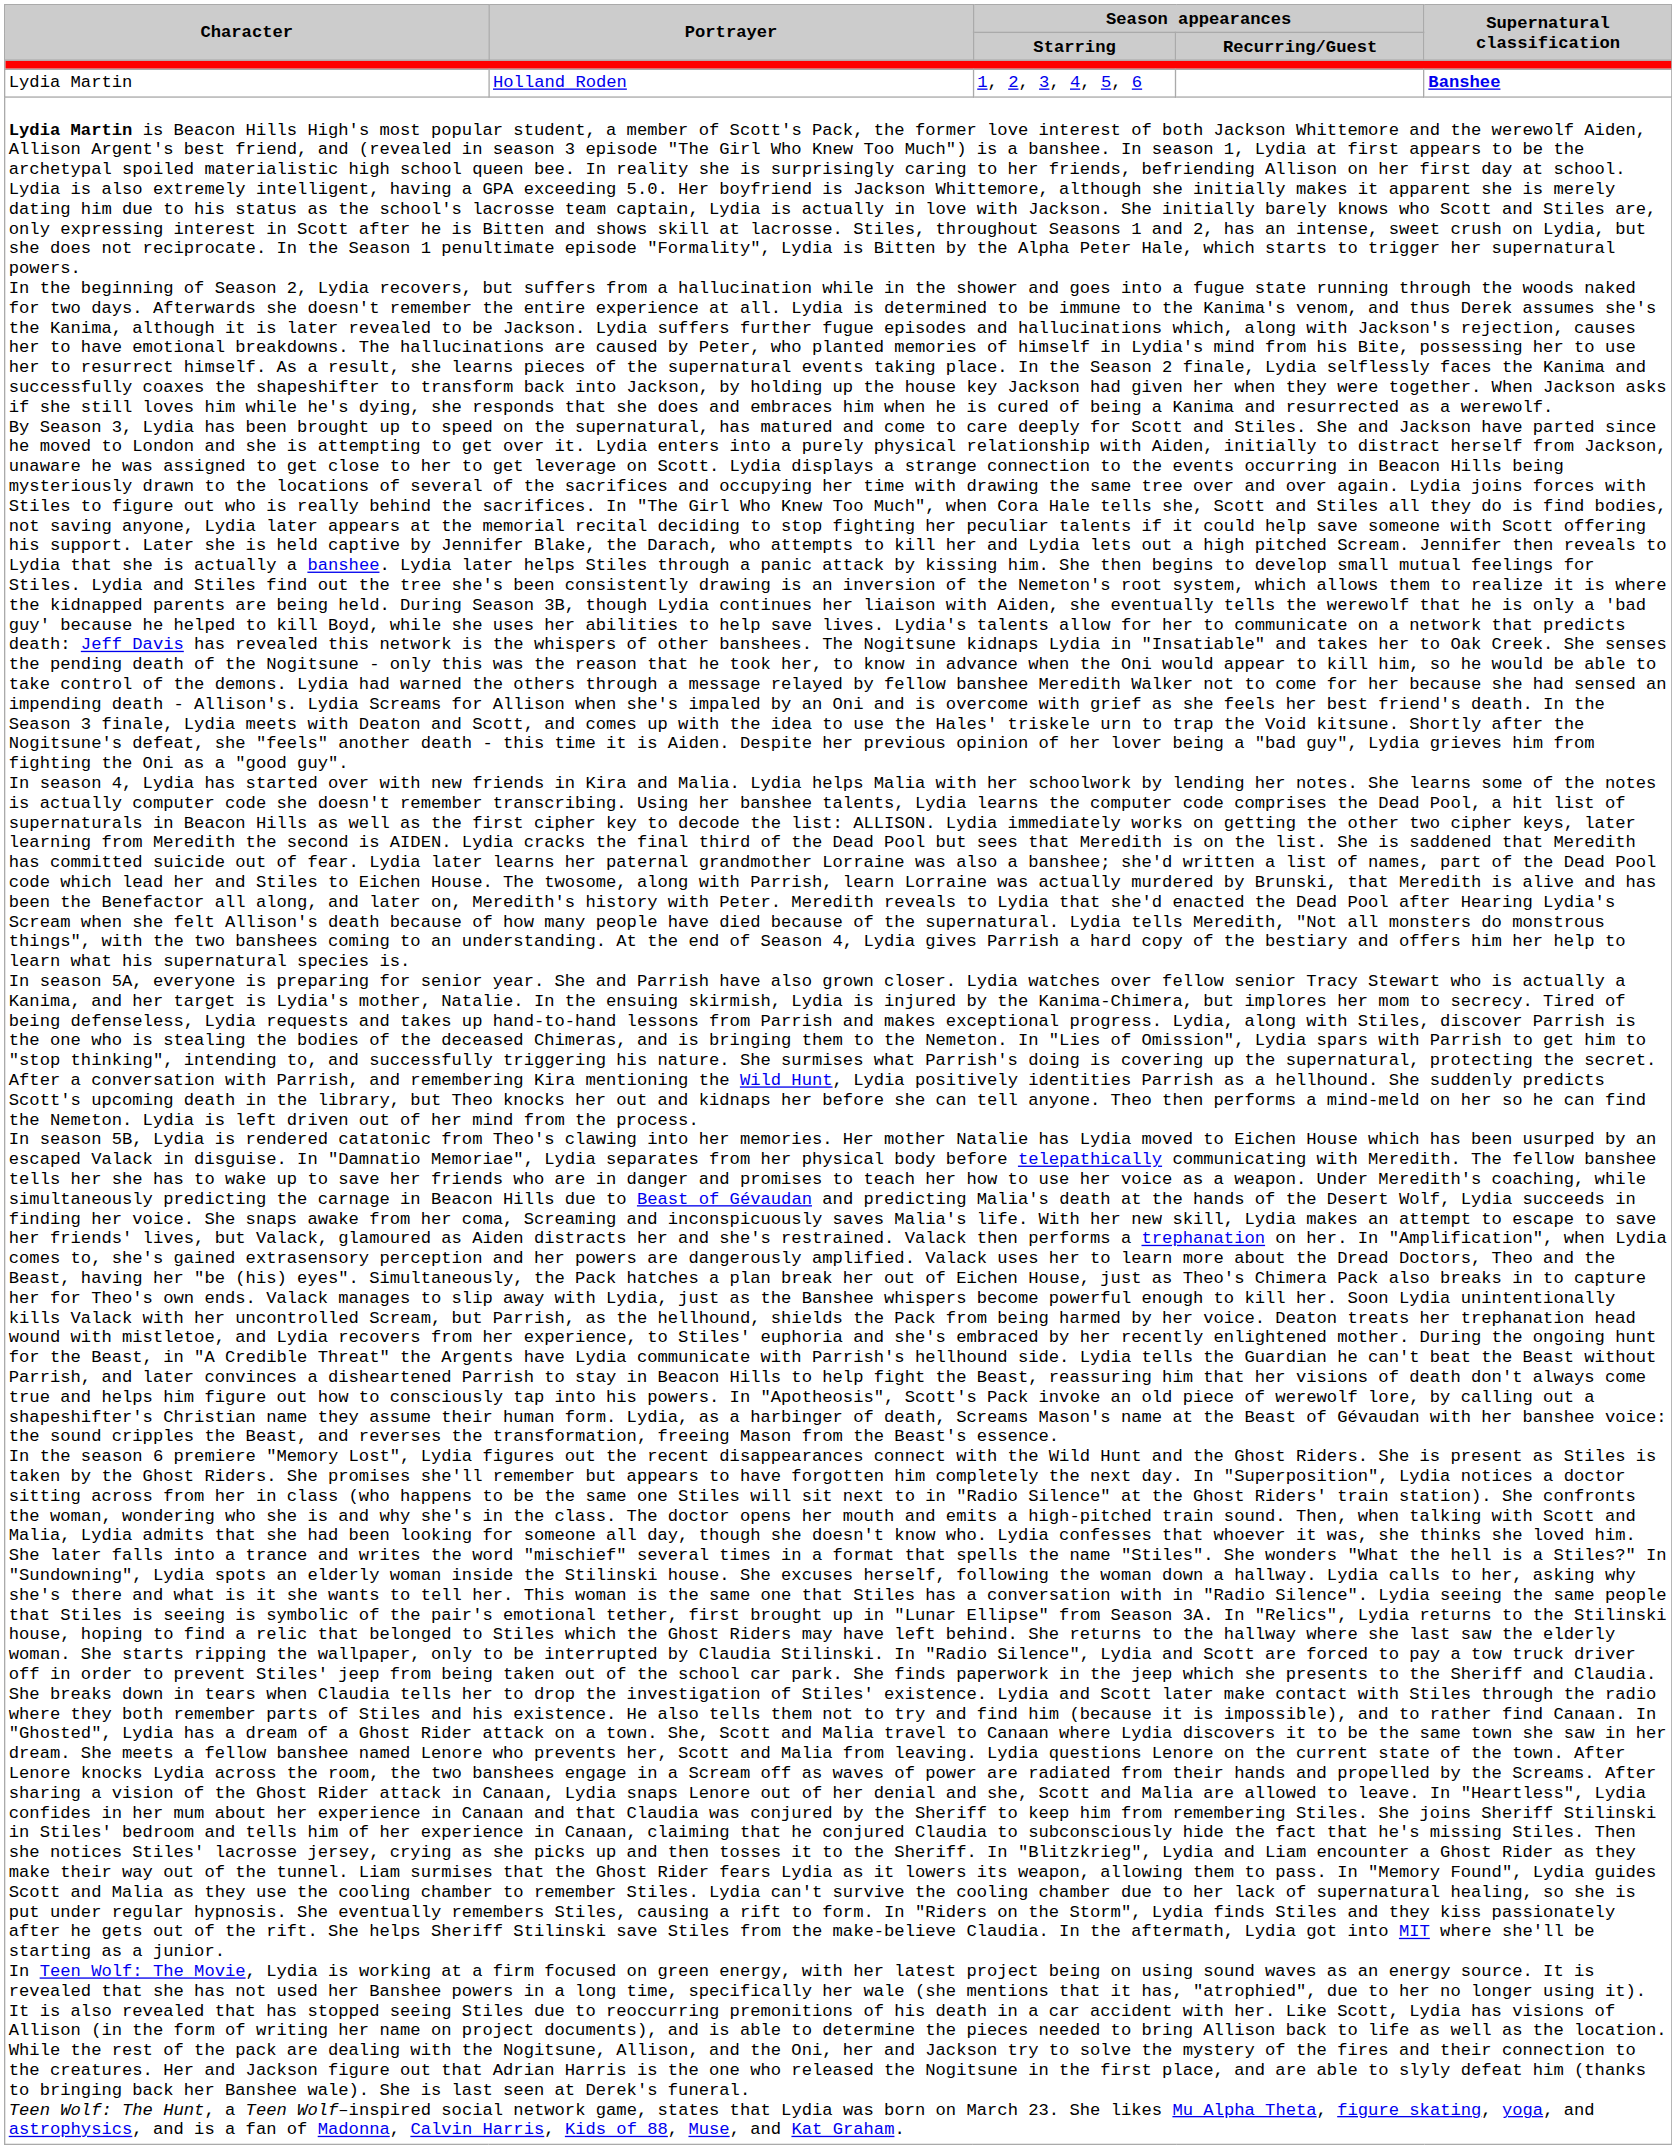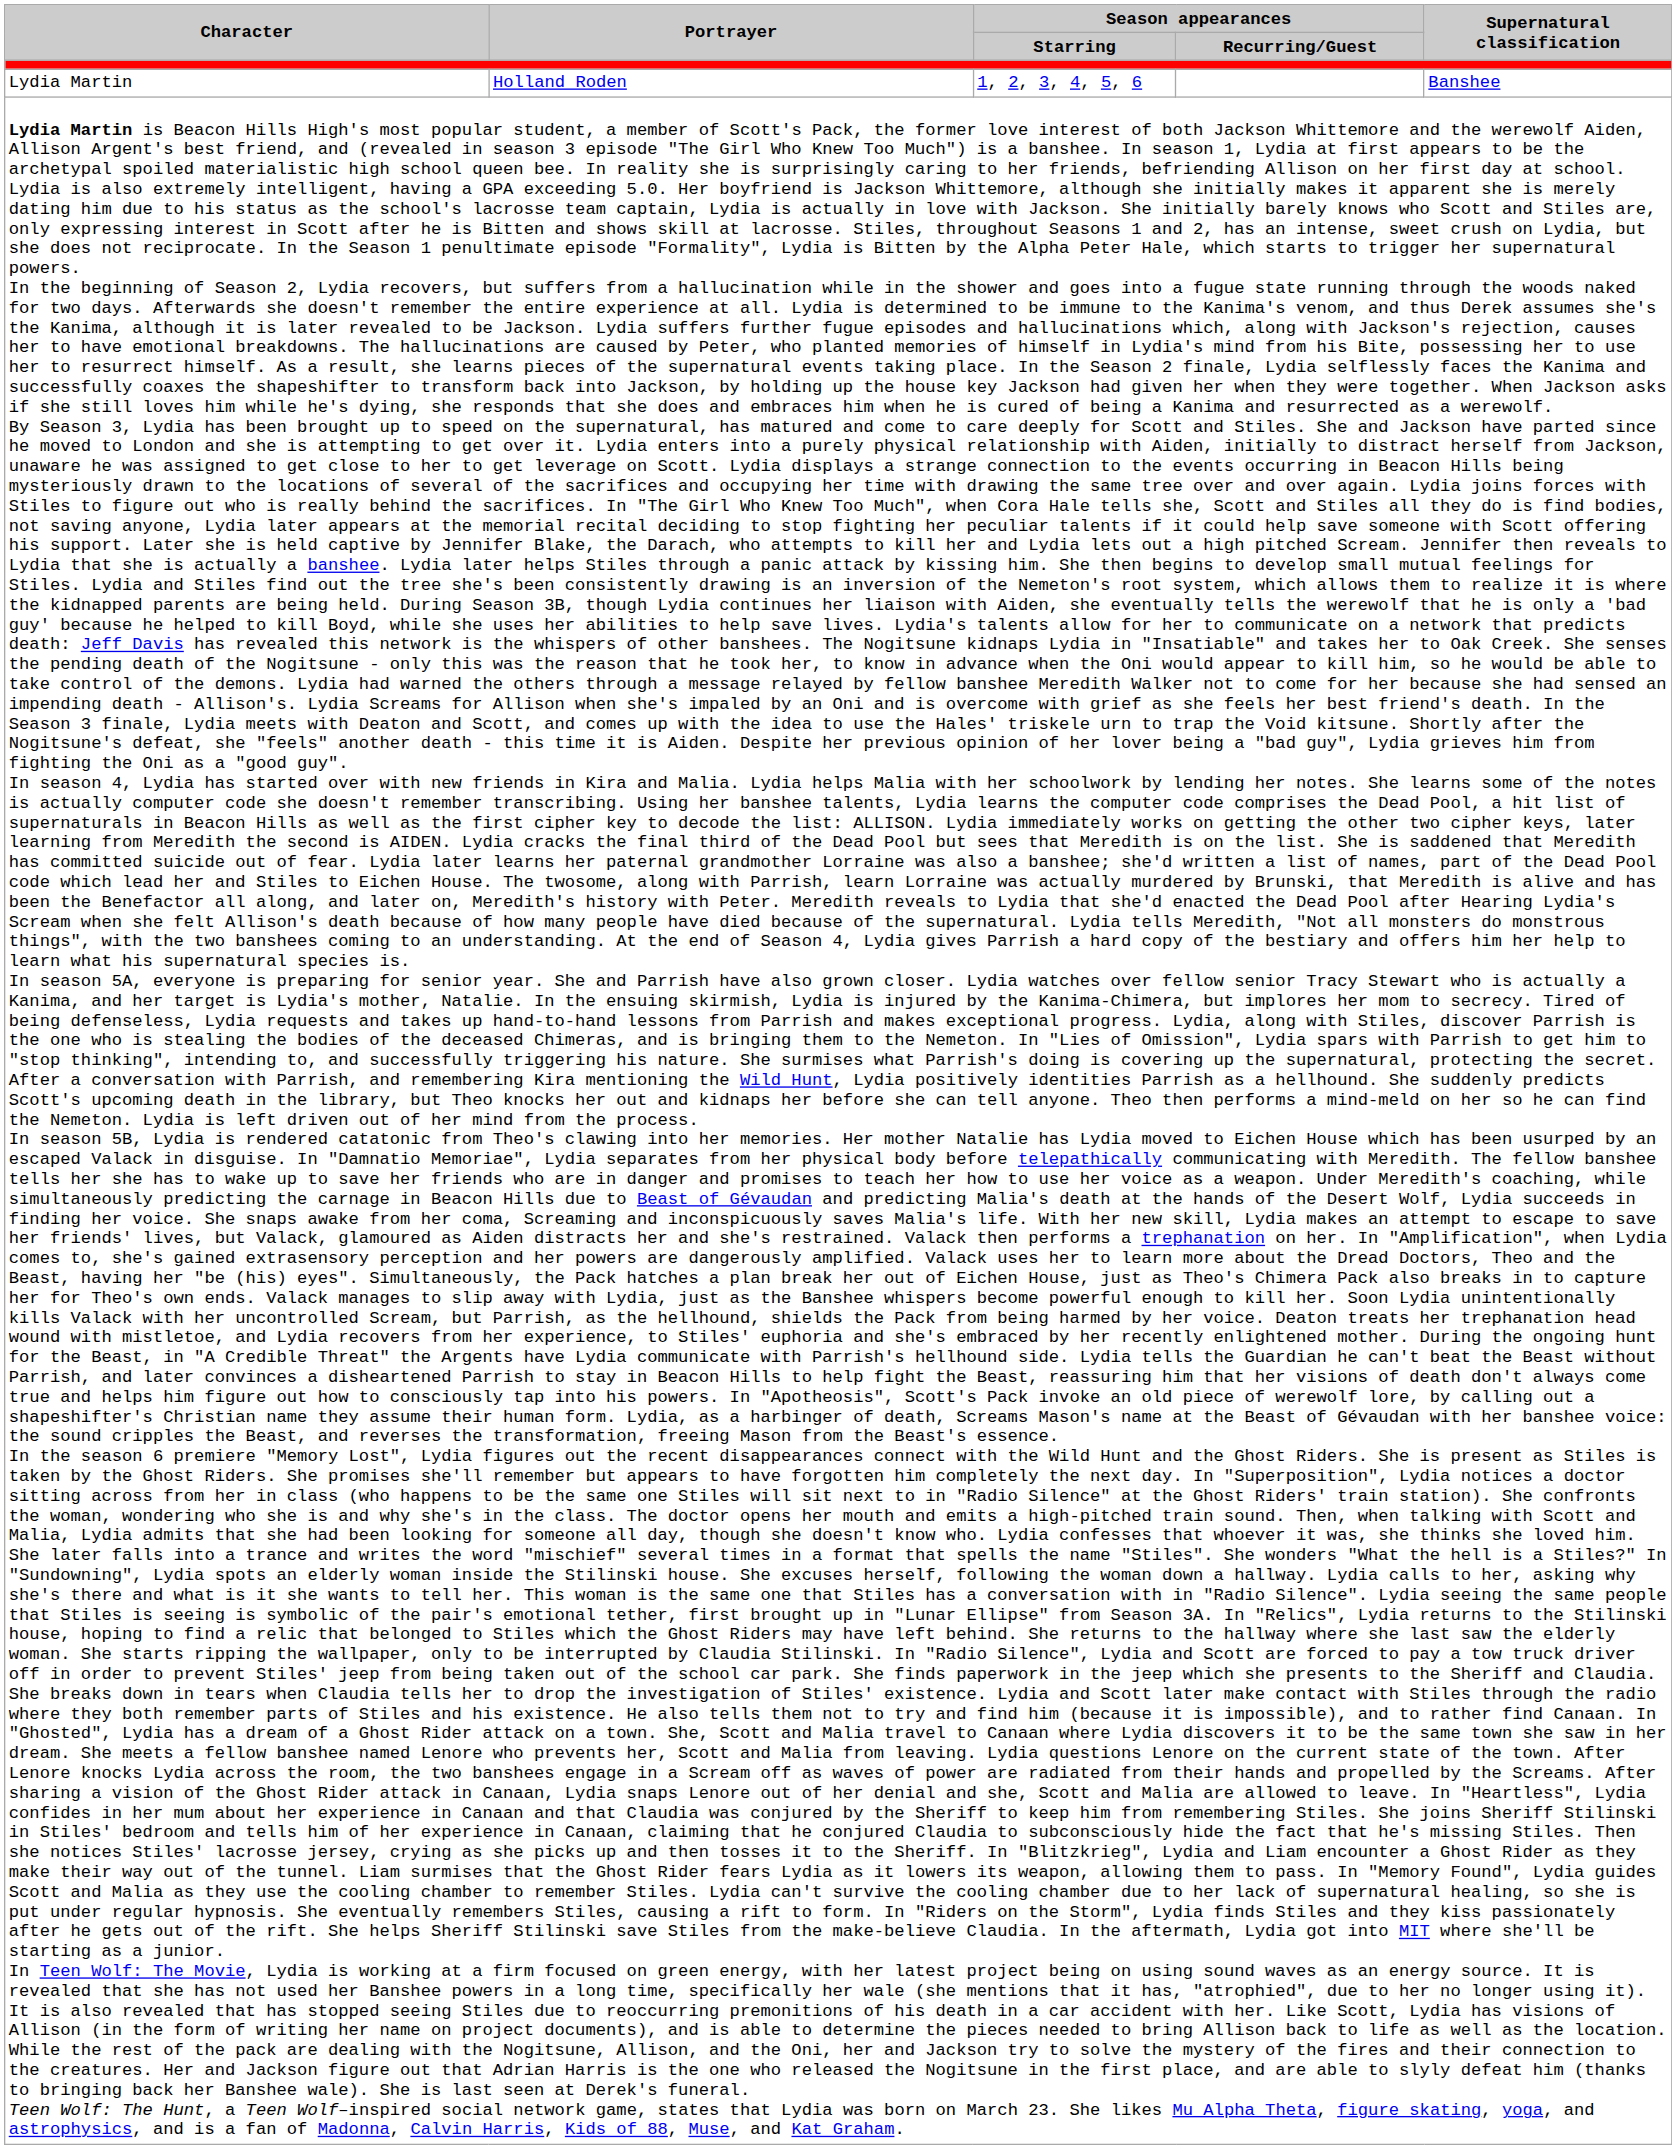(1464, 83) bold -> (1464, 83) normal
